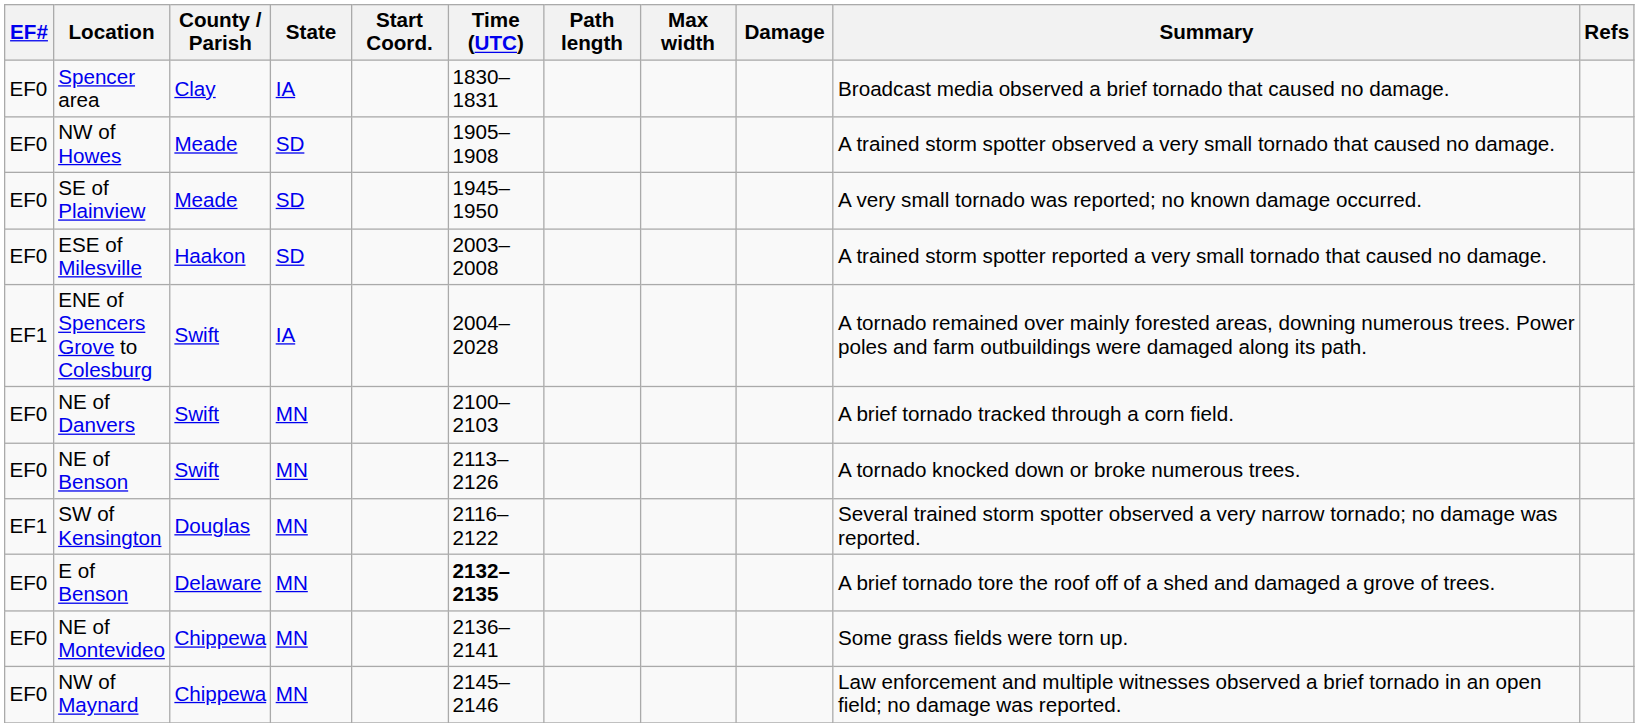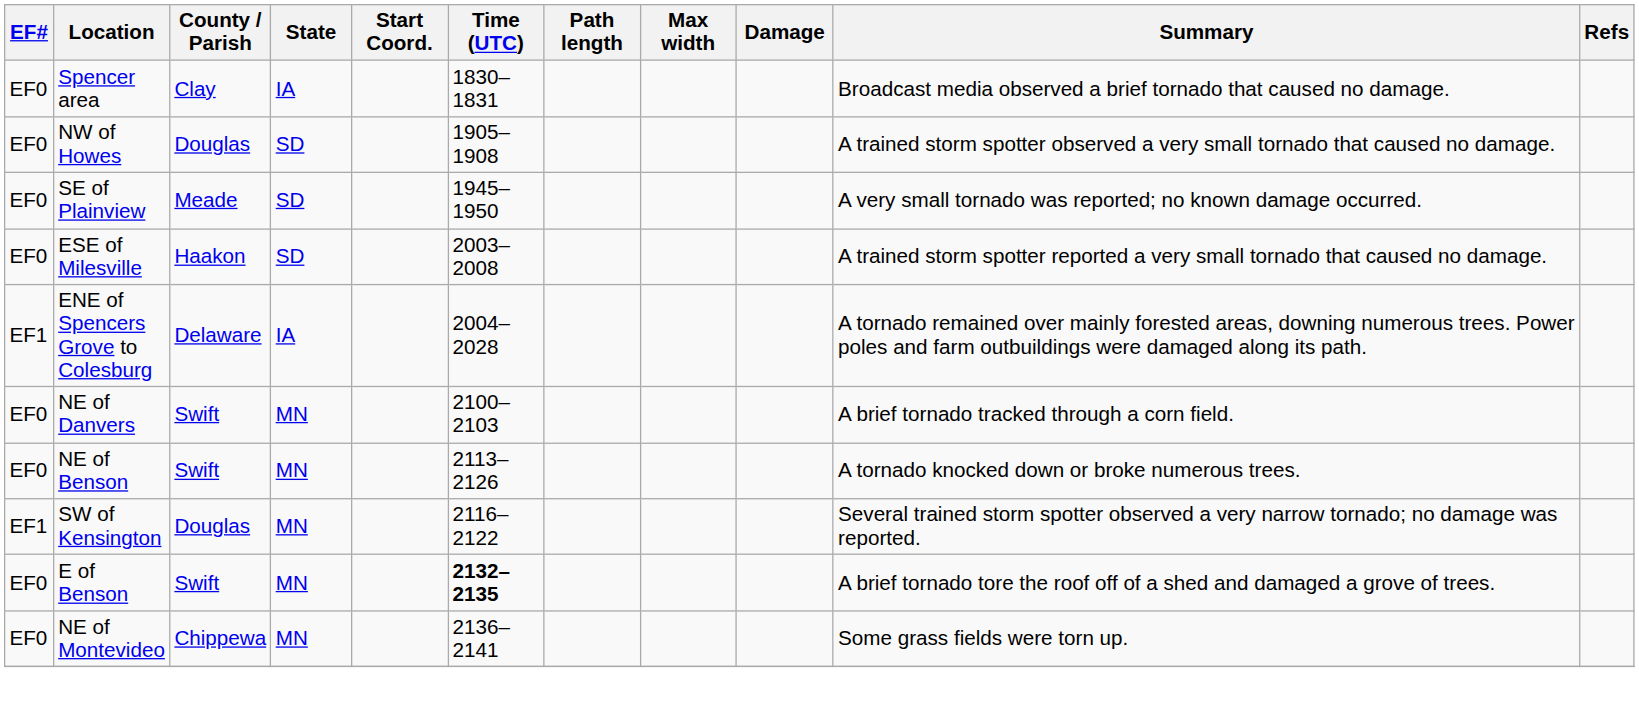(206, 144) Meade -> (212, 144) Douglas
(197, 335) Swift -> (218, 335) Delaware
(218, 582) Delaware -> (197, 582) Swift
- row: (98, 694)
